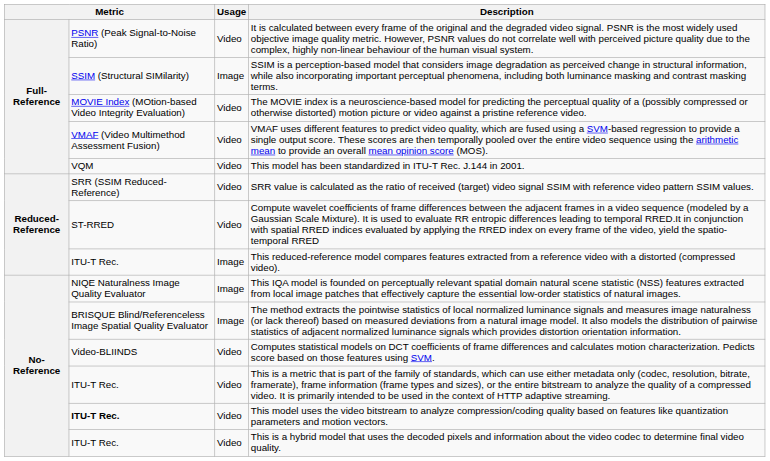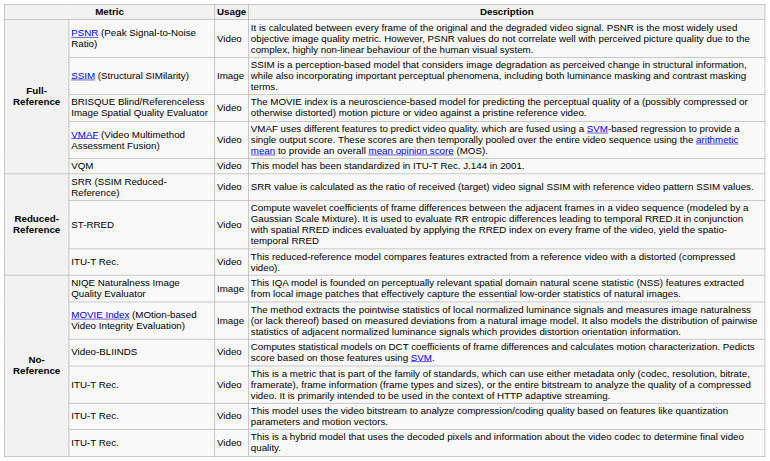(134, 108) MOVIE Index (MOtion-based Video Integrity Evaluation) -> (140, 108) BRISQUE Blind/Referenceless Image Spatial Quality Evaluator
(231, 262) Image -> (229, 262) Video
(140, 320) BRISQUE Blind/Referenceless Image Spatial Quality Evaluator -> (134, 320) MOVIE Index (MOtion-based Video Integrity Evaluation)
(95, 416) bold -> (95, 416) normal
